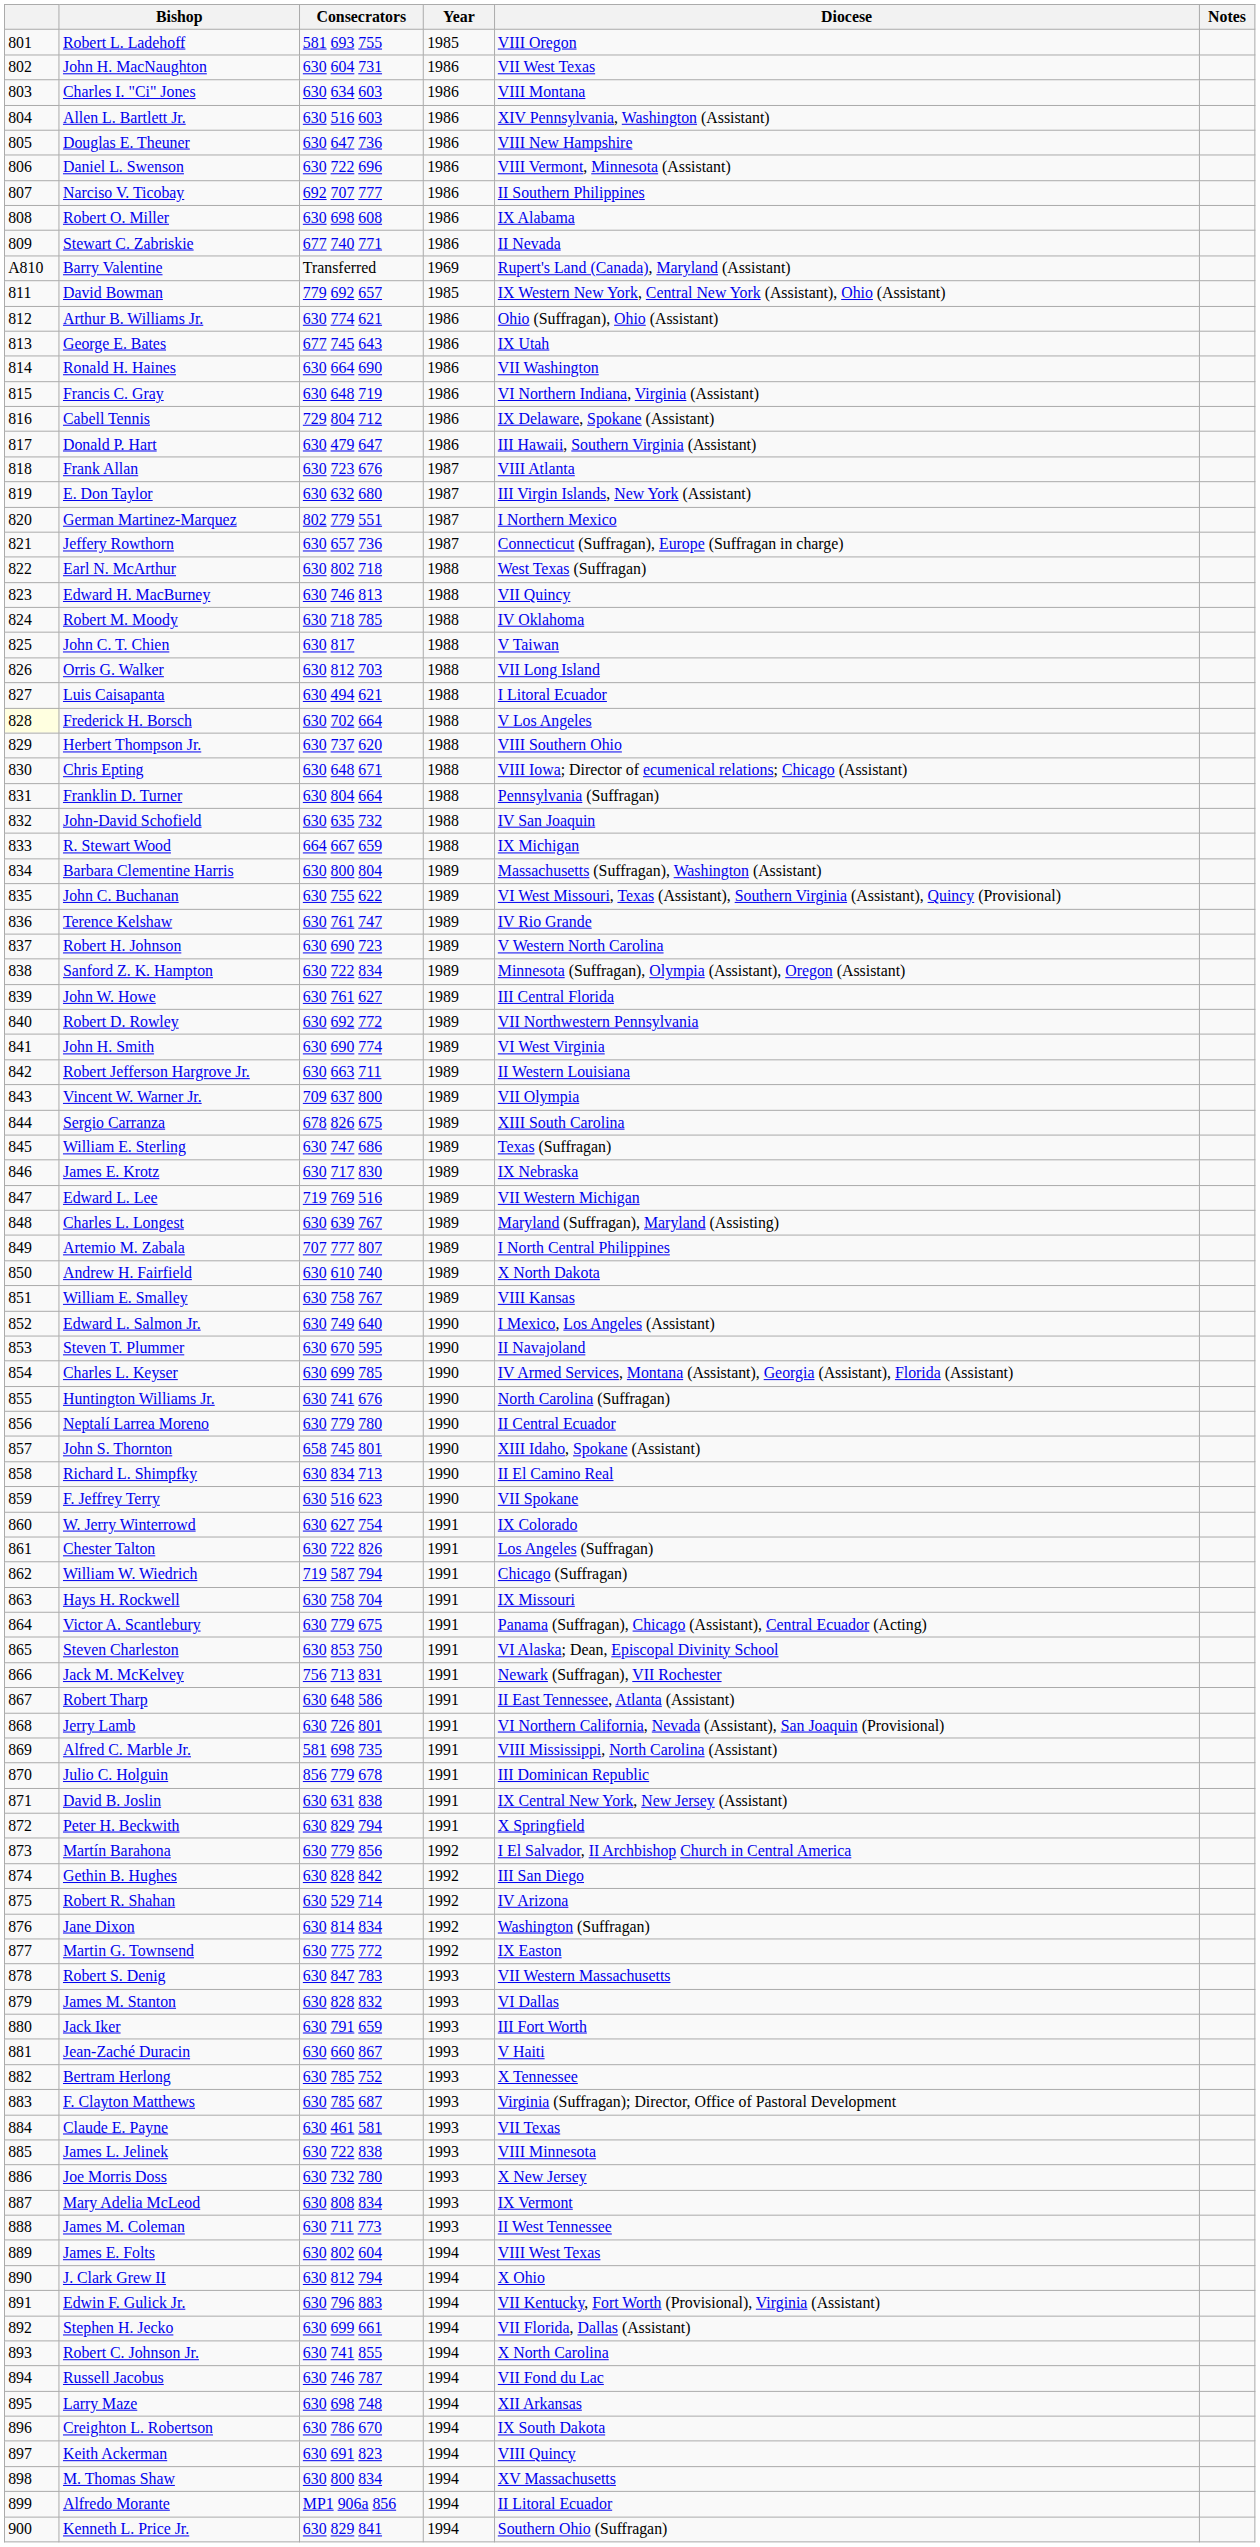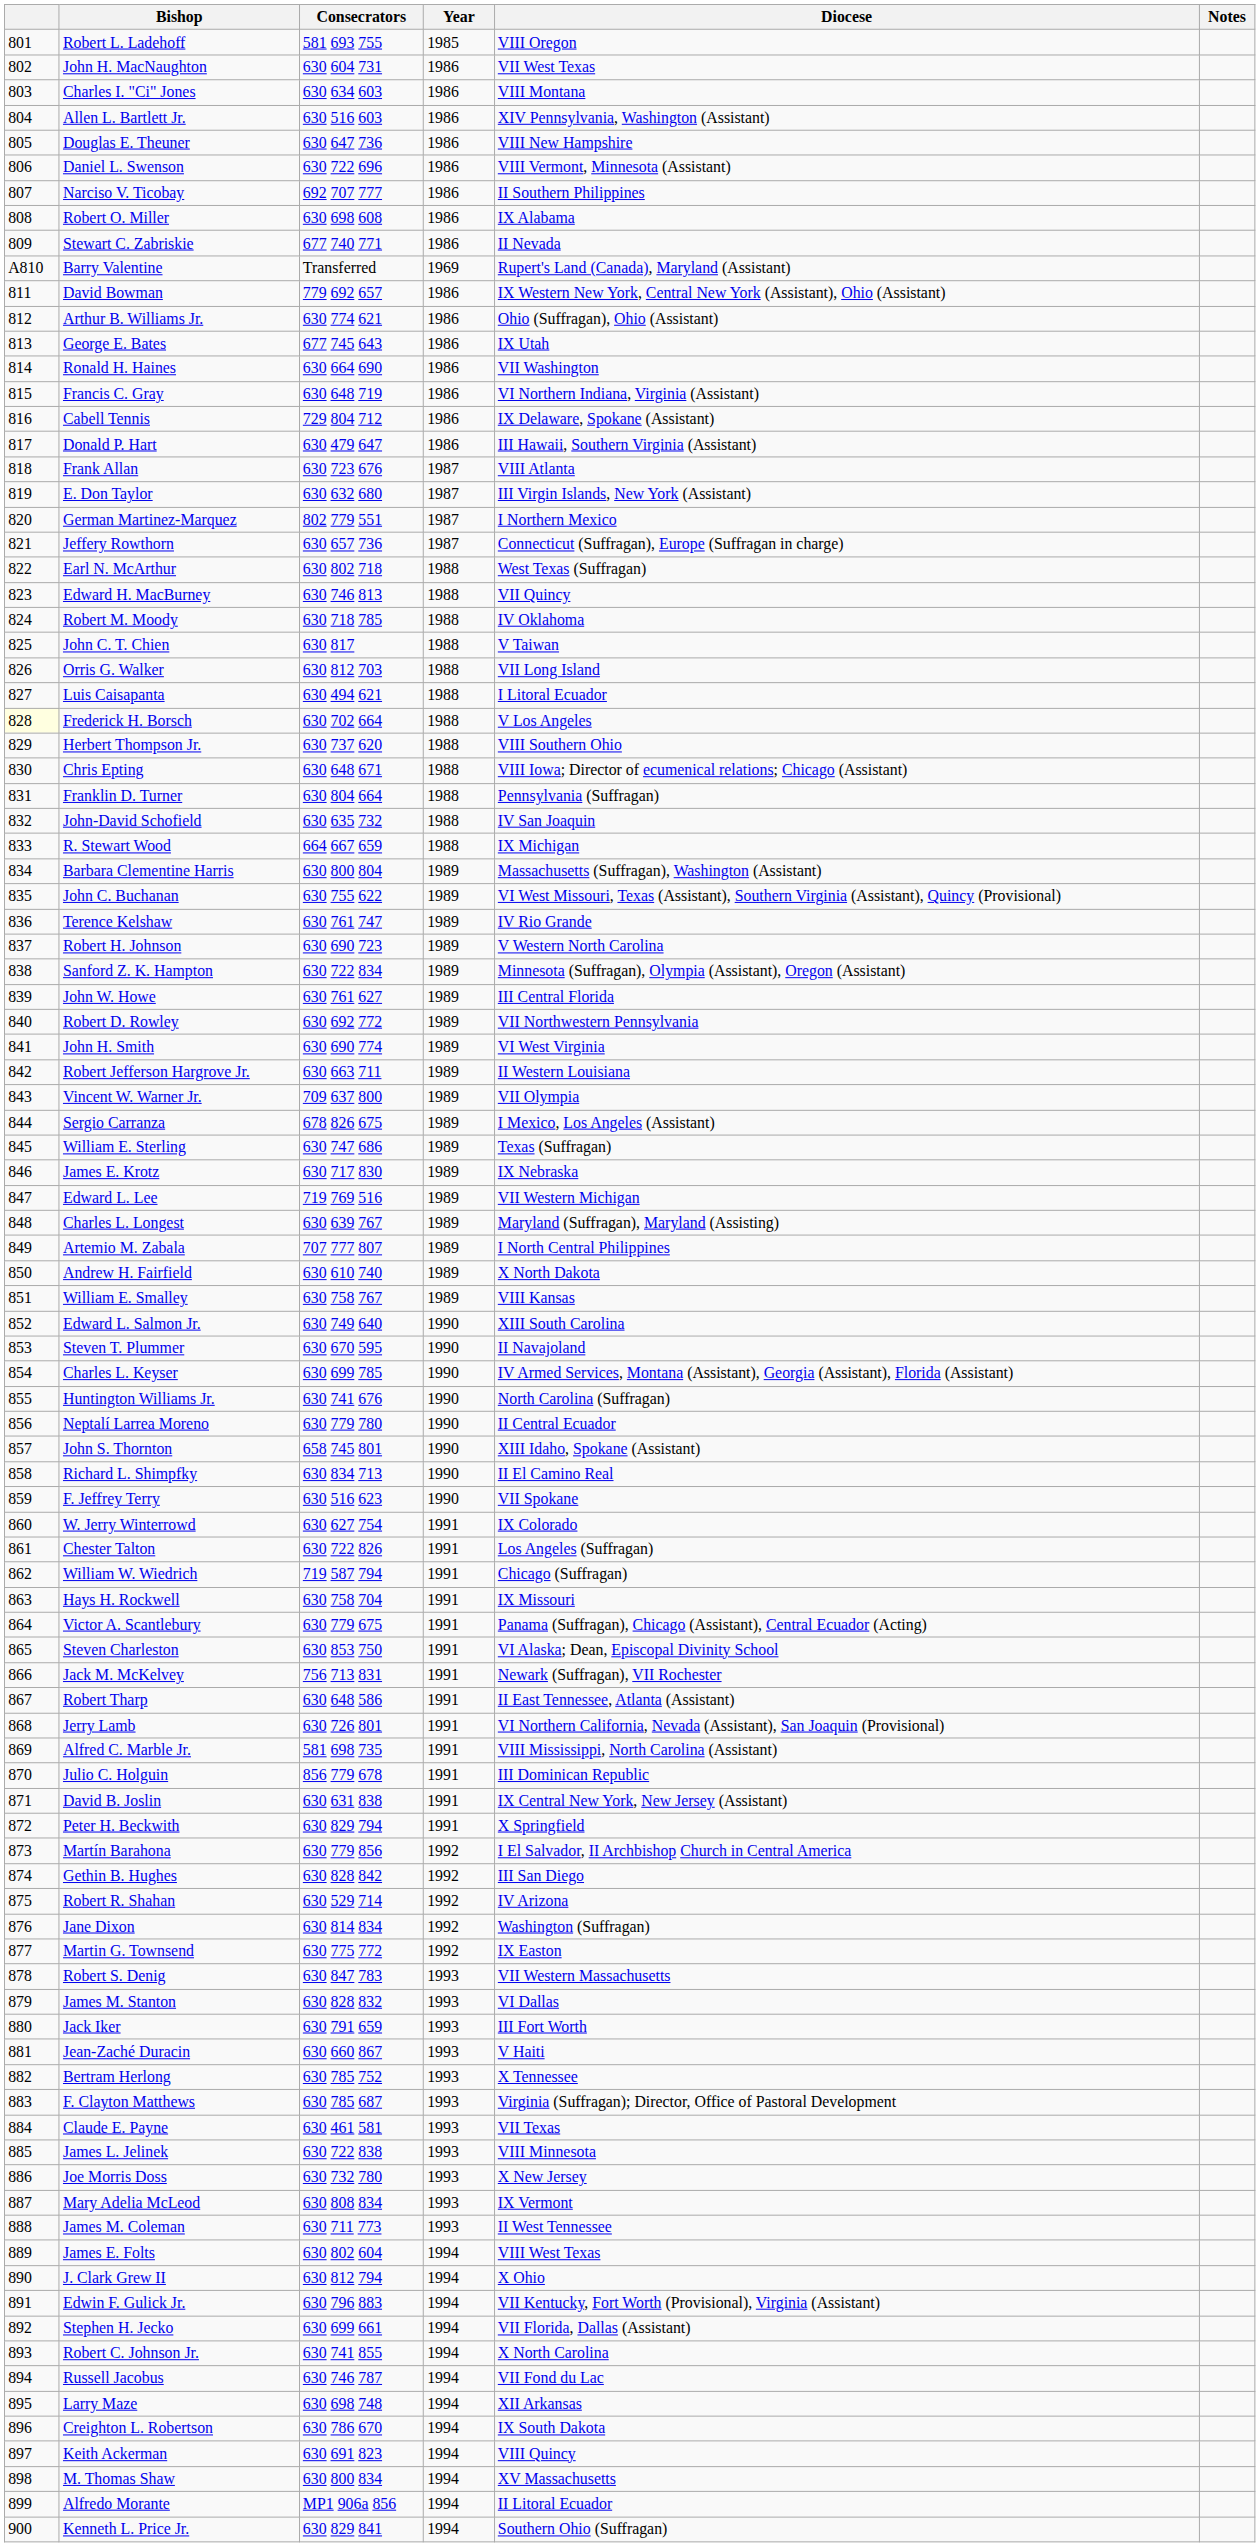(443, 293) 1985 -> (443, 293) 1986
(561, 1122) XIII South Carolina -> (606, 1122) I Mexico, Los Angeles (Assistant)
(606, 1323) I Mexico, Los Angeles (Assistant) -> (561, 1323) XIII South Carolina
